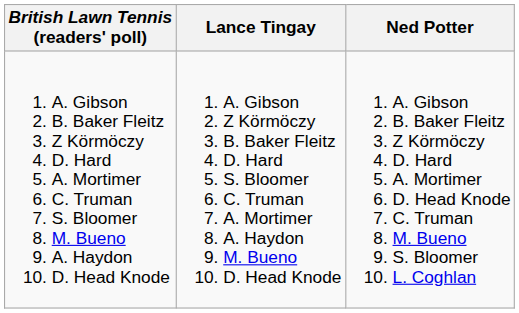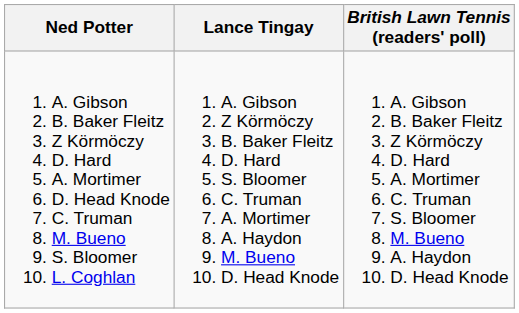columns swapped: (430, 27) <-> (90, 27)
